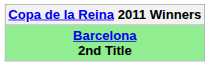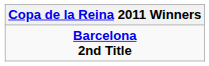(105, 43) lightgreen background -> (105, 43) no background
